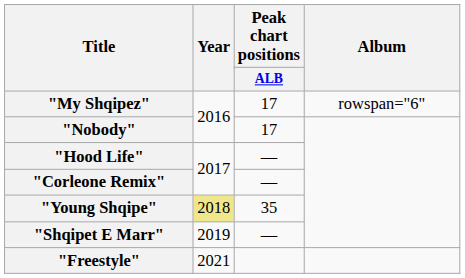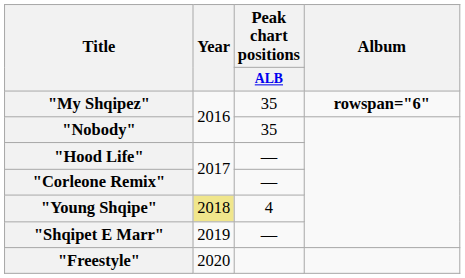(269, 103) 17 -> (269, 103) 35
(382, 103) normal -> (382, 103) bold
(269, 129) 17 -> (269, 129) 35
(269, 208) 35 -> (269, 208) 4
(214, 260) 2021 -> (214, 260) 2020
